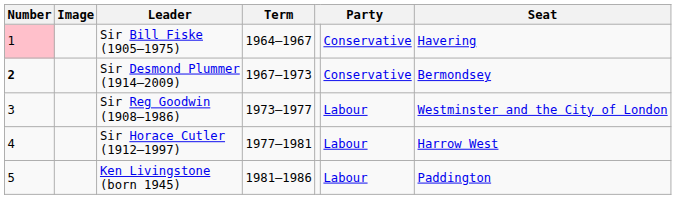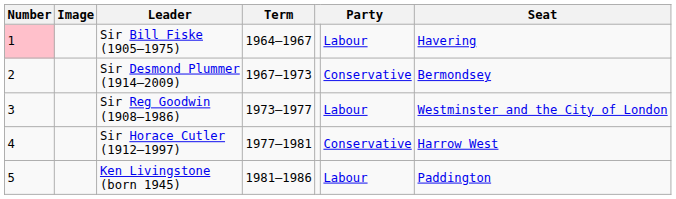(368, 41) Conservative -> (345, 41) Labour
(11, 75) bold -> (11, 75) normal
(345, 143) Labour -> (368, 143) Conservative
